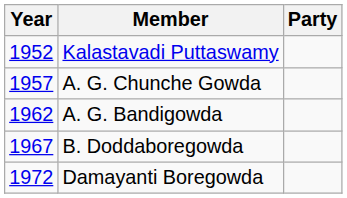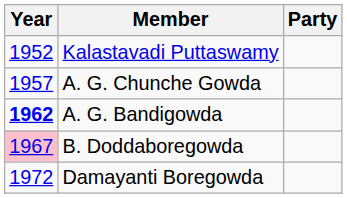(31, 114) normal -> (31, 114) bold
(31, 146) no background -> (31, 146) pink background
